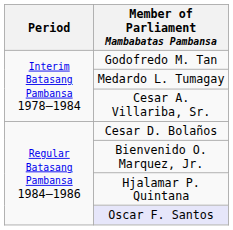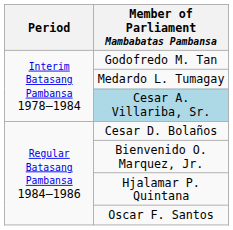(161, 105) no background -> (161, 105) lightblue background
(161, 215) lavender background -> (161, 215) no background
